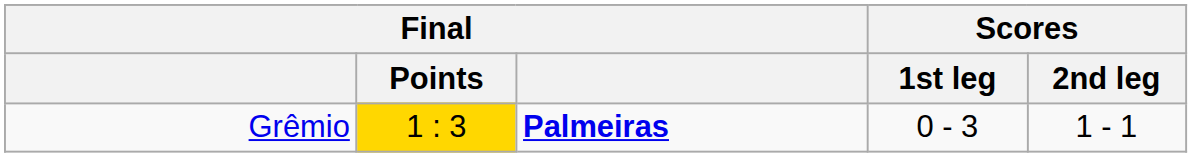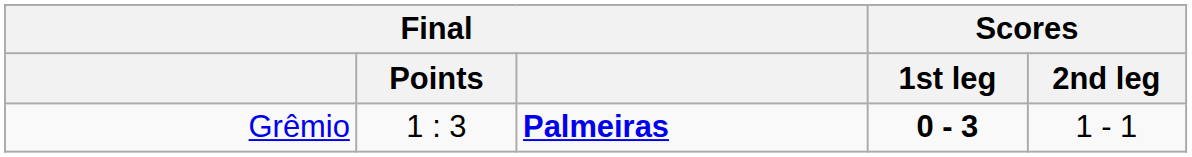(436, 126) gold background -> (436, 126) no background
(947, 126) normal -> (947, 126) bold
